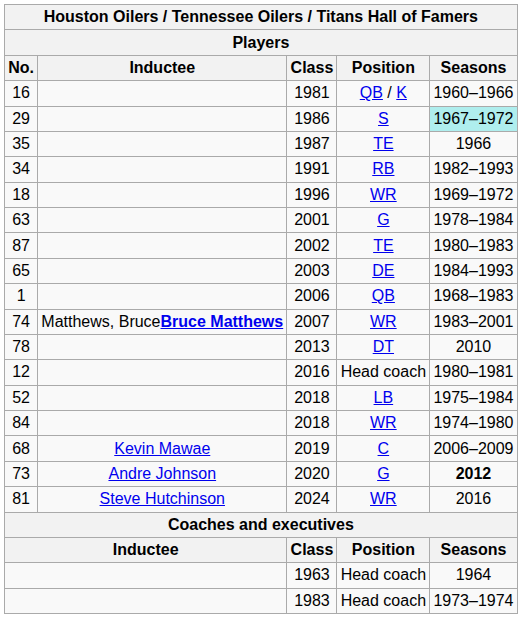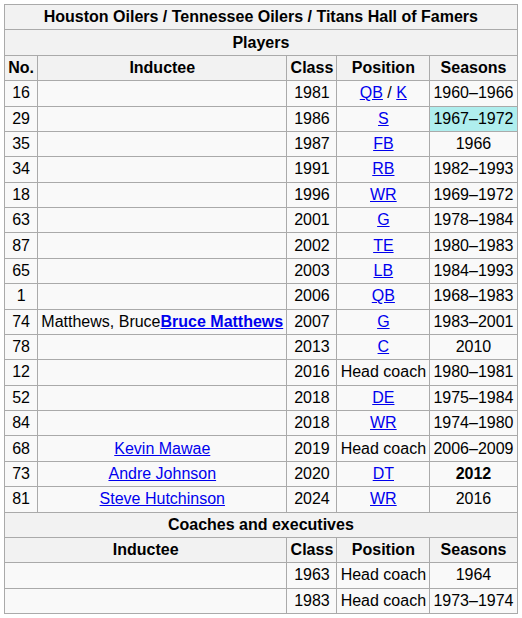(383, 144) TE -> (383, 144) FB
(383, 270) DE -> (383, 270) LB
(383, 321) WR -> (383, 321) G
(383, 347) DT -> (383, 347) C
(383, 397) LB -> (383, 397) DE
(383, 448) C -> (383, 448) Head coach
(383, 473) G -> (383, 473) DT
